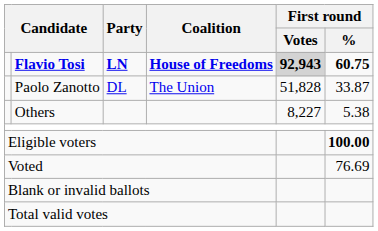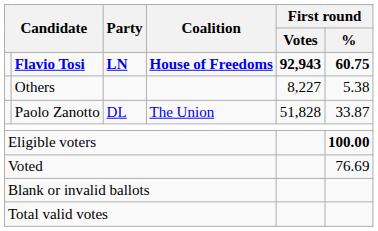(300, 64) lightgrey background -> (300, 64) no background
rows swapped: (57, 87) <-> (35, 111)
